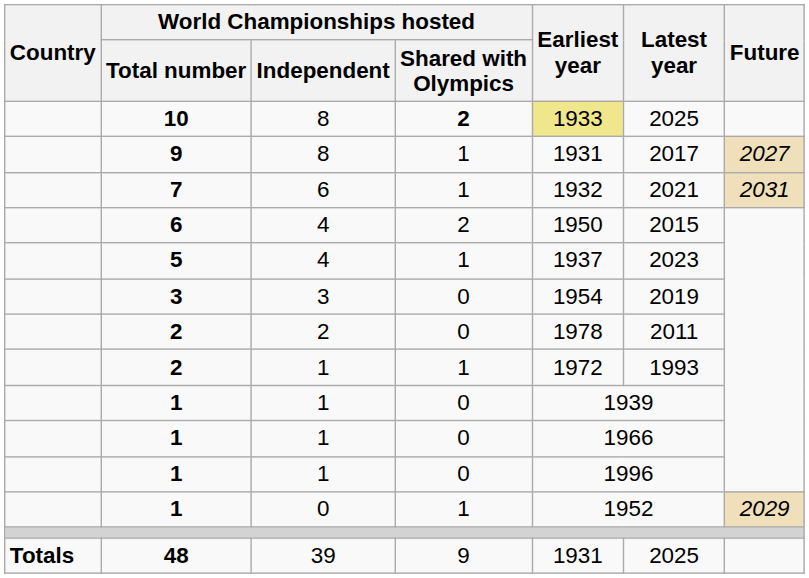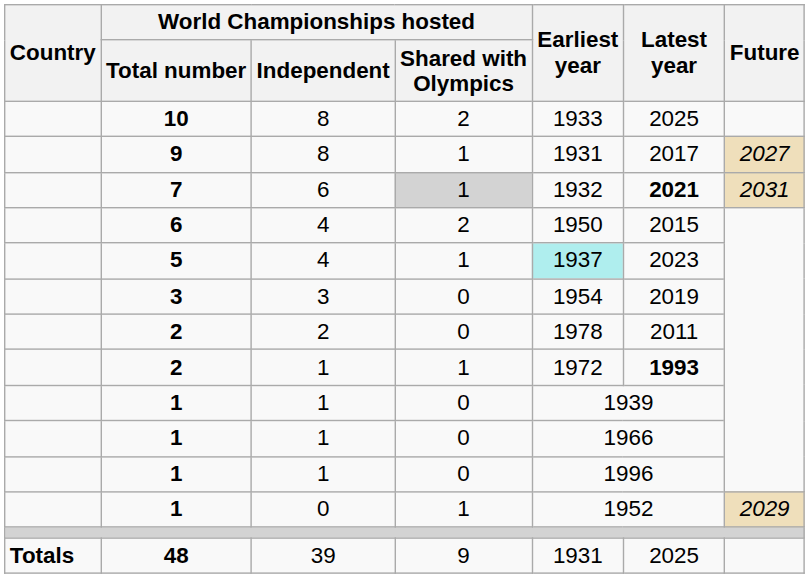(464, 118) bold -> (464, 118) normal
(578, 118) khaki background -> (578, 118) no background
(464, 189) no background -> (464, 189) lightgrey background
(674, 189) normal -> (674, 189) bold
(578, 260) no background -> (578, 260) paleturquoise background
(674, 367) normal -> (674, 367) bold
